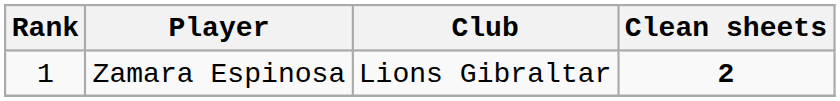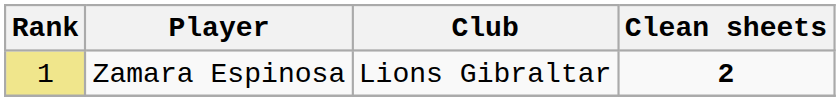(45, 74) no background -> (45, 74) khaki background
